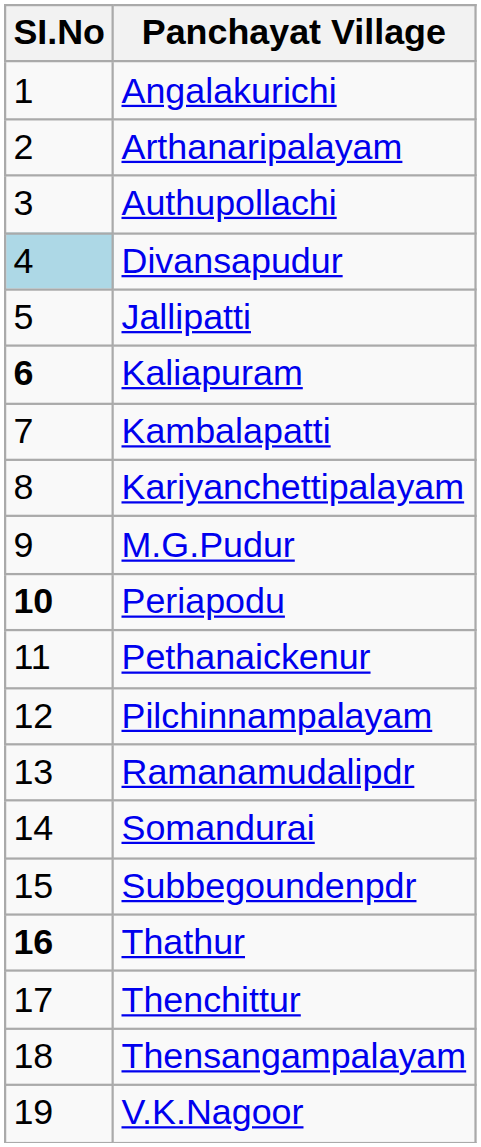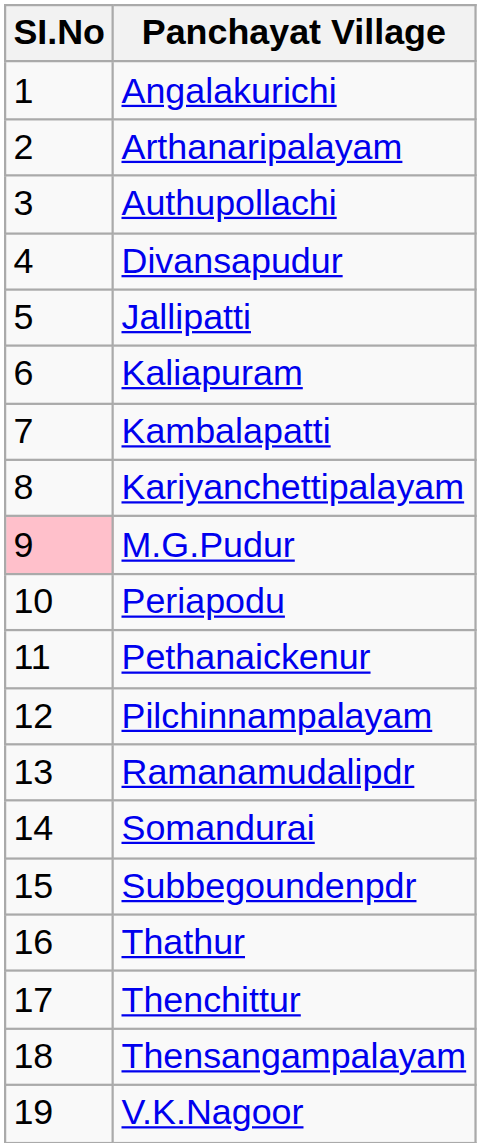(23, 260) lightblue background -> (23, 260) no background
(23, 373) bold -> (23, 373) normal
(23, 544) no background -> (23, 544) pink background
(33, 601) bold -> (33, 601) normal
(33, 942) bold -> (33, 942) normal
